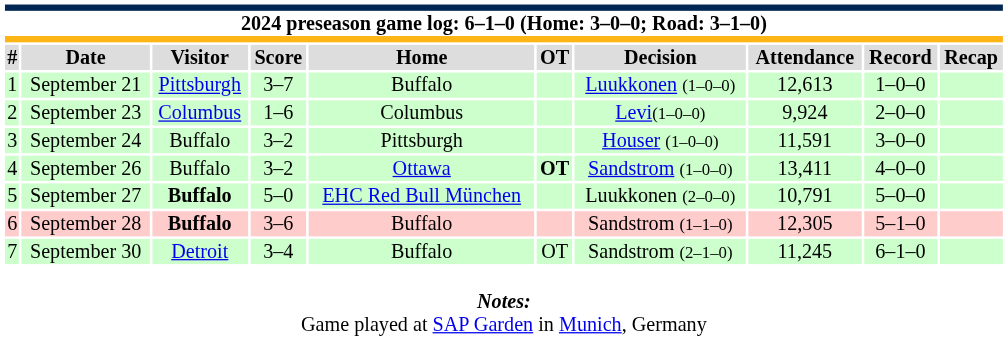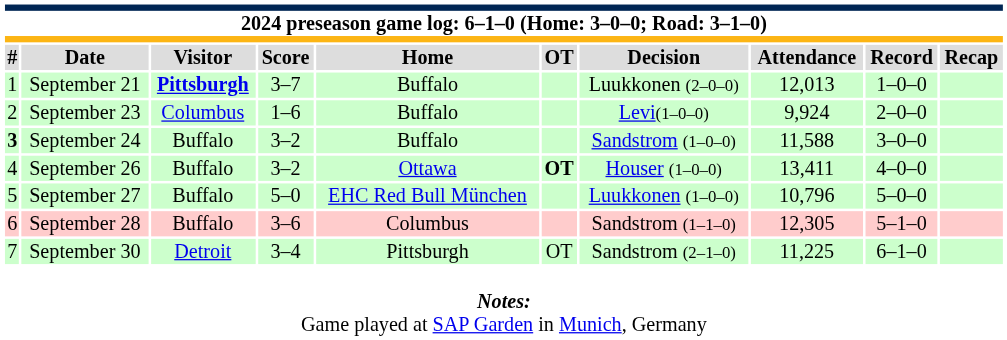(200, 85) normal -> (203, 85) bold
(660, 85) Luukkonen (1–0–0) -> (664, 85) Luukkonen (2–0–0)
(805, 85) 12,613 -> (807, 85) 12,013
(422, 112) Columbus -> (427, 112) Buffalo
(12, 140) normal -> (12, 140) bold
(422, 140) Pittsburgh -> (427, 140) Buffalo
(660, 140) Houser (1–0–0) -> (664, 140) Sandstrom (1–0–0)
(805, 140) 11,591 -> (807, 140) 11,588
(660, 168) Sandstrom (1–0–0) -> (664, 168) Houser (1–0–0)
(200, 195) bold -> (203, 195) normal
(660, 195) Luukkonen (2–0–0) -> (664, 195) Luukkonen (1–0–0)
(805, 195) 10,791 -> (807, 195) 10,796
(200, 223) bold -> (203, 223) normal
(422, 223) Buffalo -> (427, 223) Columbus
(422, 251) Buffalo -> (427, 251) Pittsburgh
(805, 251) 11,245 -> (807, 251) 11,225
